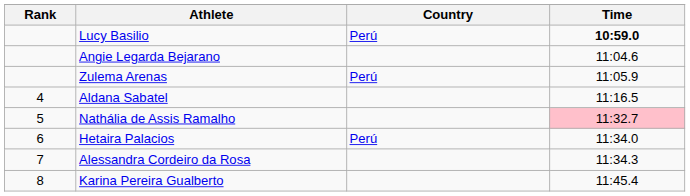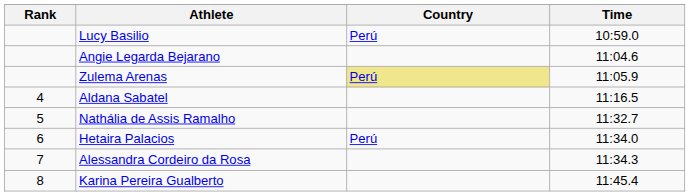(617, 36) bold -> (617, 36) normal
(363, 77) no background -> (363, 77) khaki background
(617, 118) pink background -> (617, 118) no background
